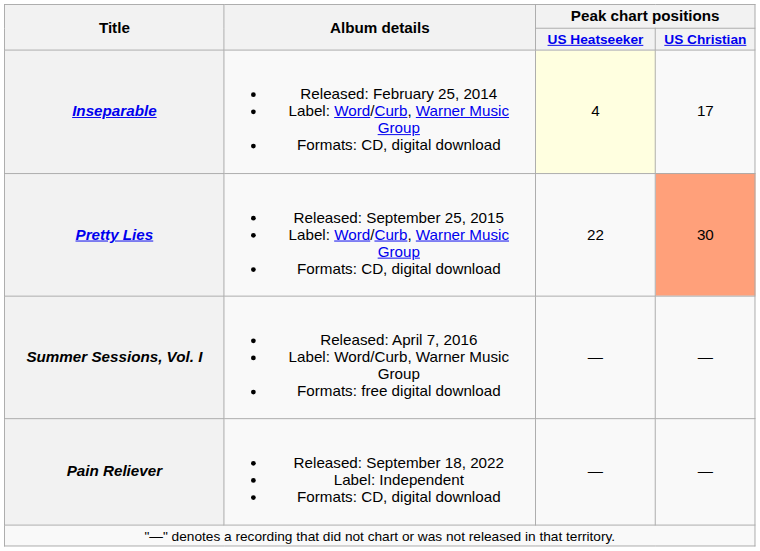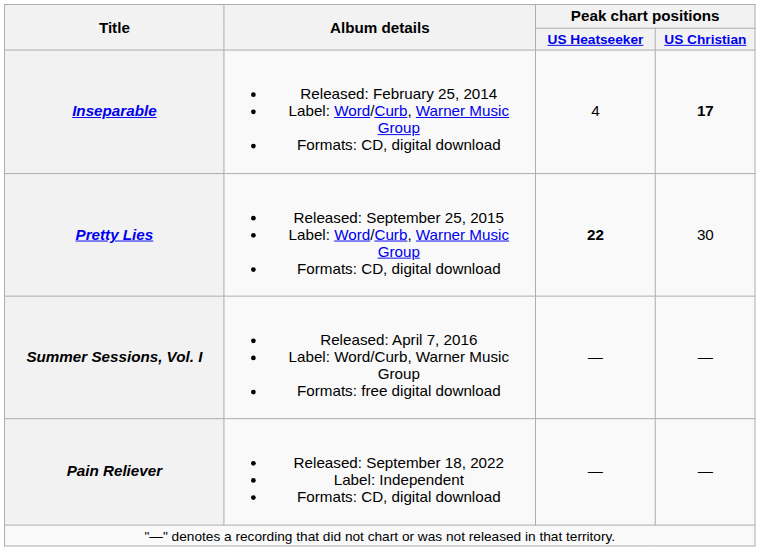(595, 111) lightyellow background -> (595, 111) no background
(705, 111) normal -> (705, 111) bold
(595, 234) normal -> (595, 234) bold
(705, 234) lightsalmon background -> (705, 234) no background
